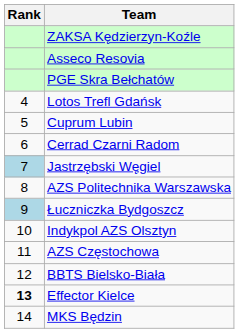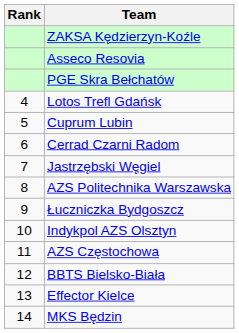(24, 166) lightblue background -> (24, 166) no background
(24, 209) lightblue background -> (24, 209) no background
(24, 295) bold -> (24, 295) normal
